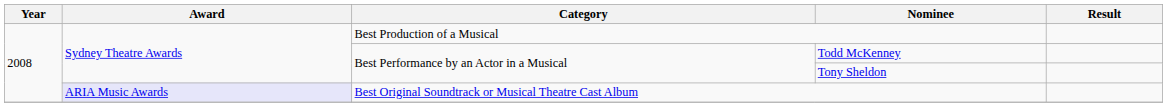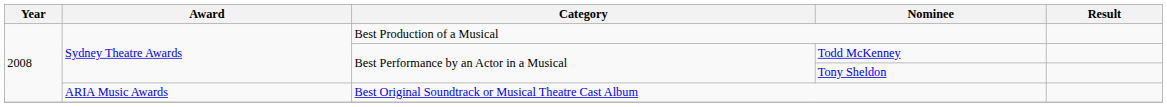(117, 92) lavender background -> (117, 92) no background
